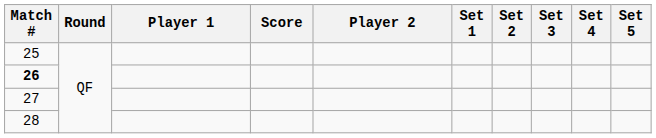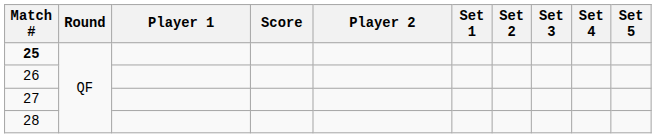(31, 54) normal -> (31, 54) bold
(31, 77) bold -> (31, 77) normal
